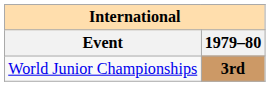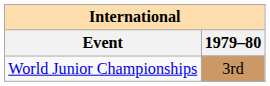(233, 68) bold -> (233, 68) normal
